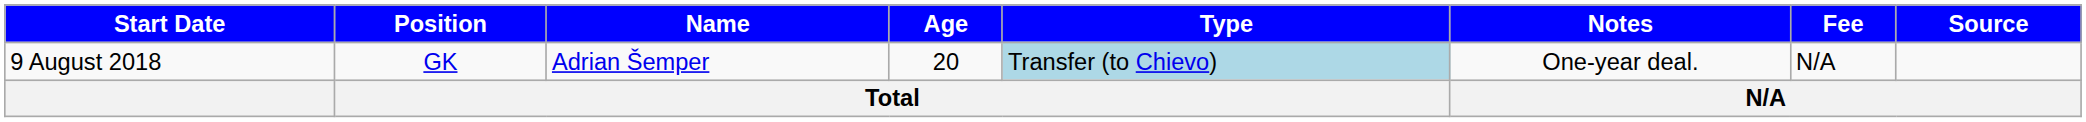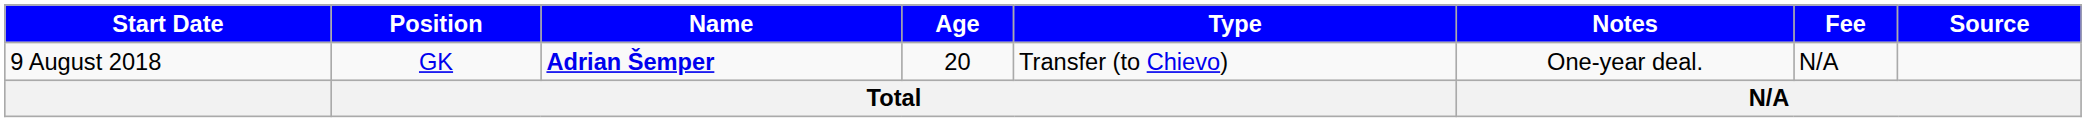(631, 61) normal -> (630, 61) bold
(1113, 61) lightblue background -> (1124, 61) no background
